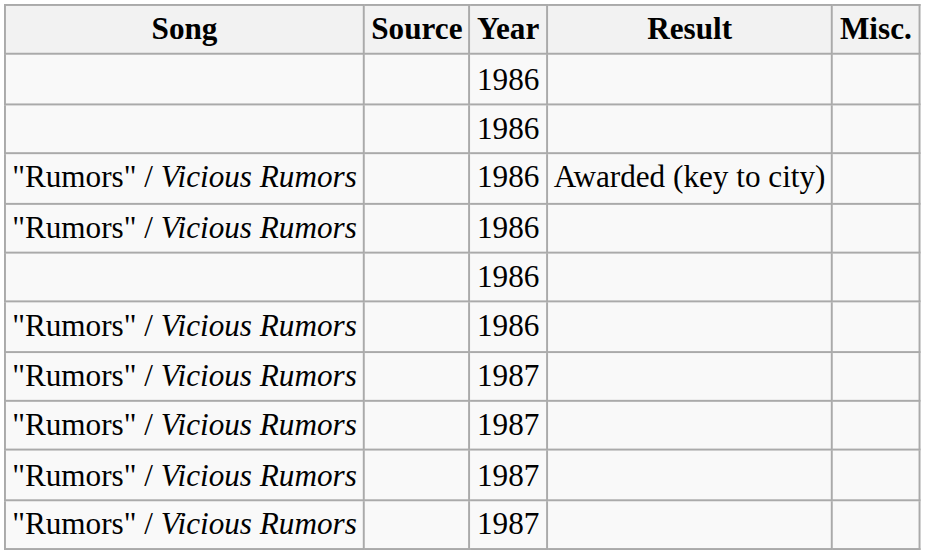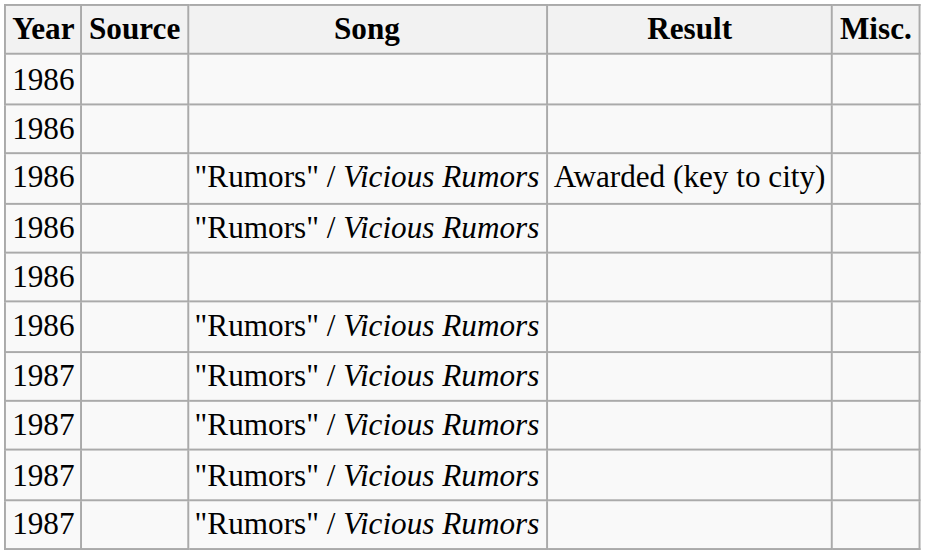columns swapped: (508, 29) <-> (185, 29)
